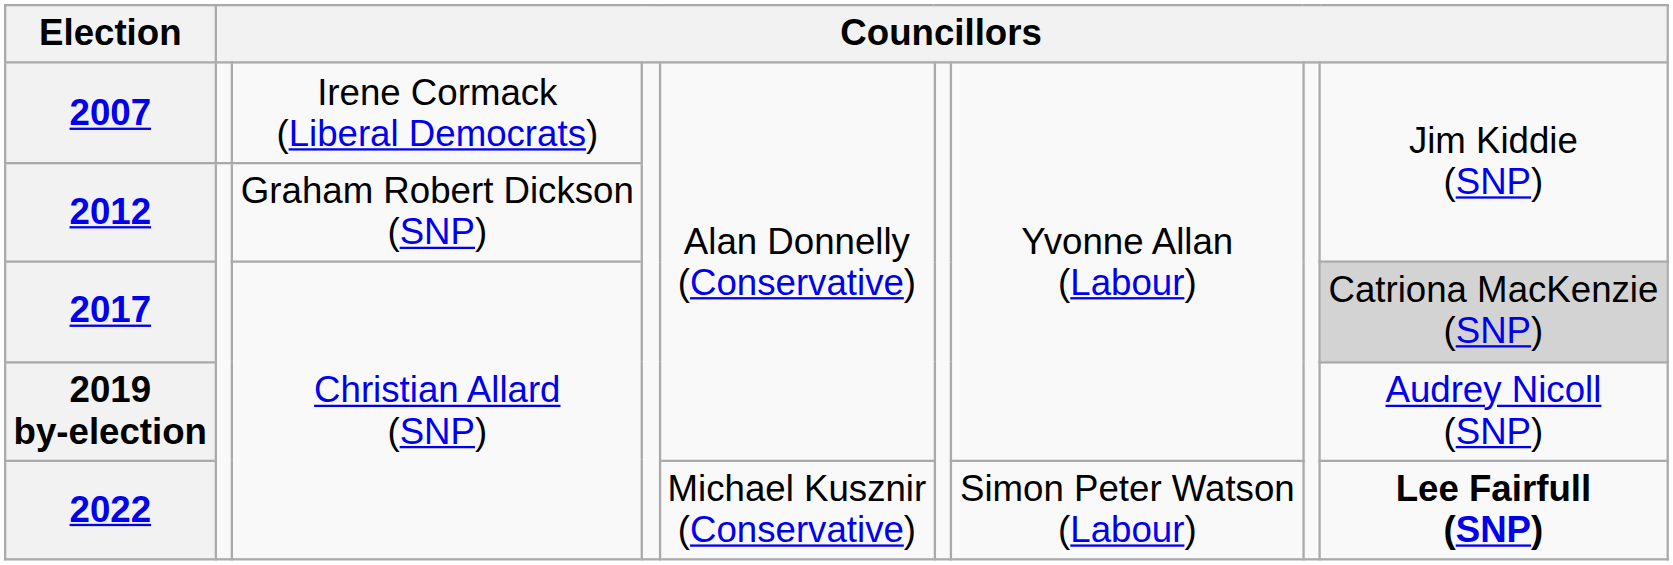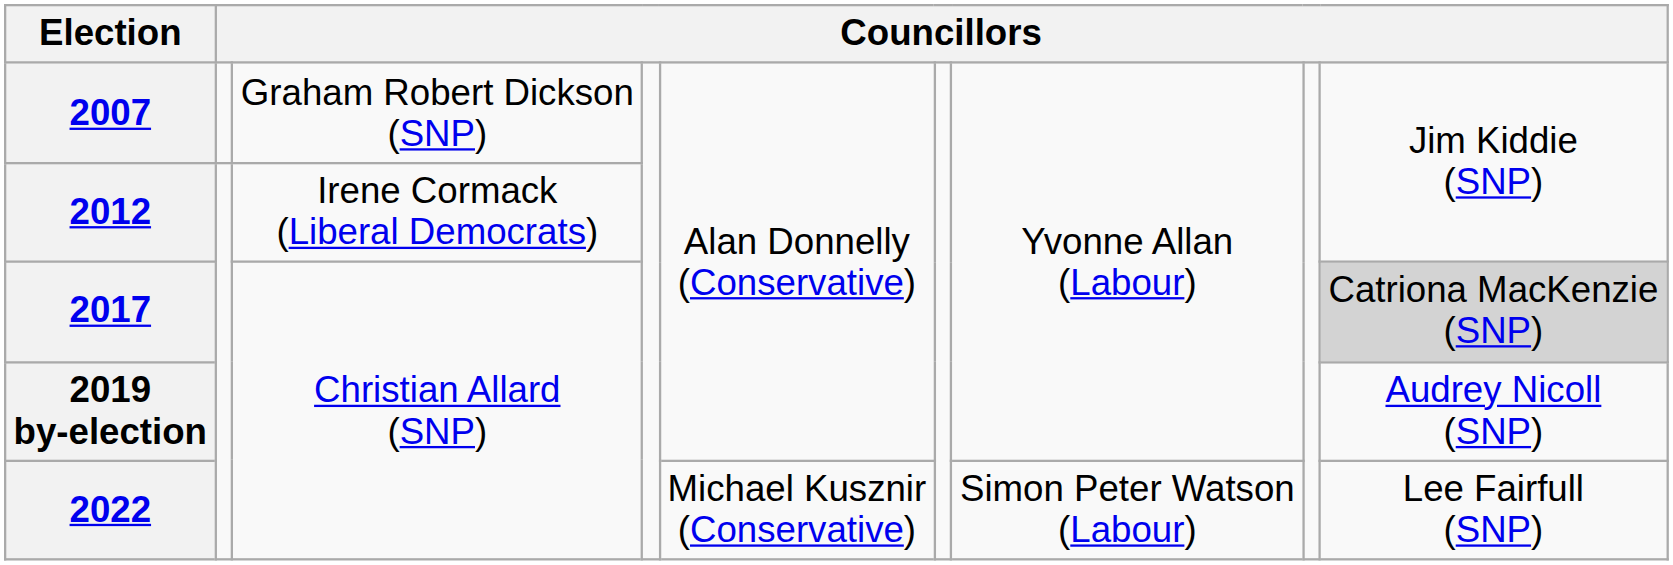(437, 112) Irene Cormack (Liberal Democrats) -> (437, 112) Graham Robert Dickson (SNP)
(437, 211) Graham Robert Dickson (SNP) -> (437, 211) Irene Cormack (Liberal Democrats)
(1493, 509) bold -> (1493, 509) normal
